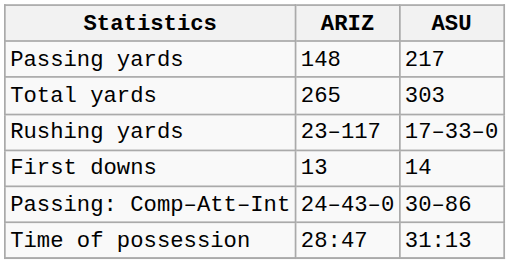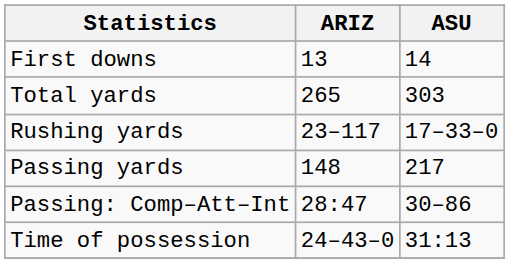rows swapped: (84, 168) <-> (97, 59)
(348, 204) 24–43–0 -> (334, 204) 28:47
(334, 241) 28:47 -> (348, 241) 24–43–0
